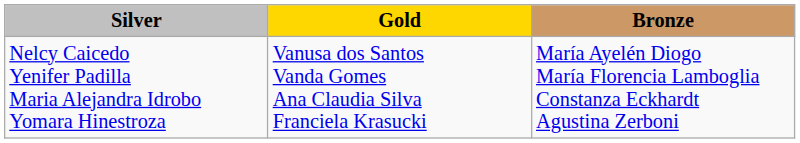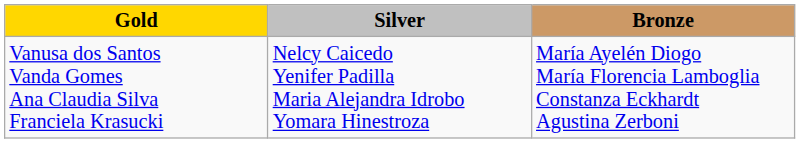columns swapped: (400, 20) <-> (136, 20)
